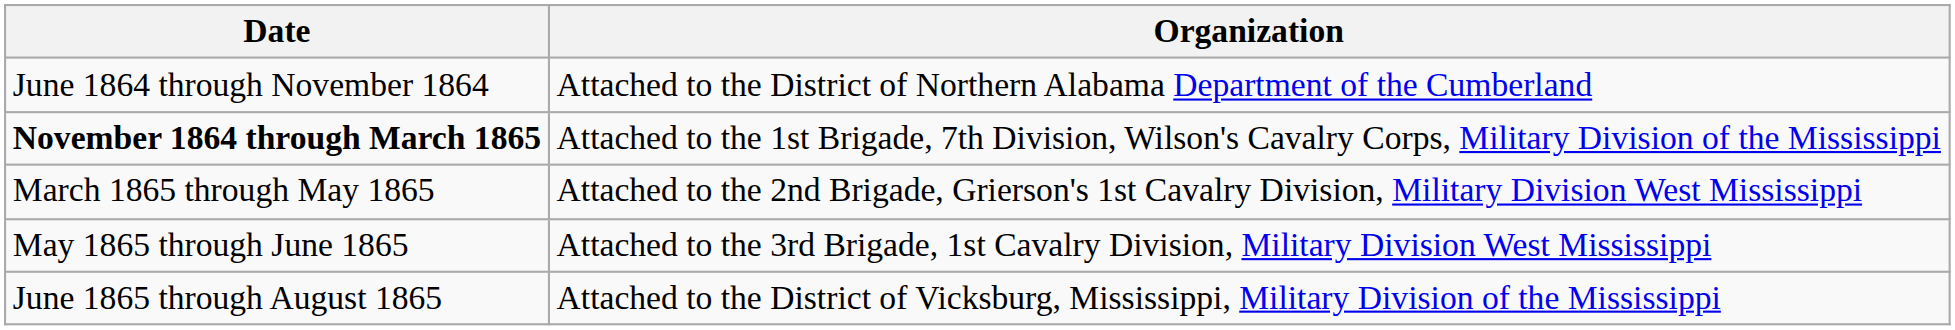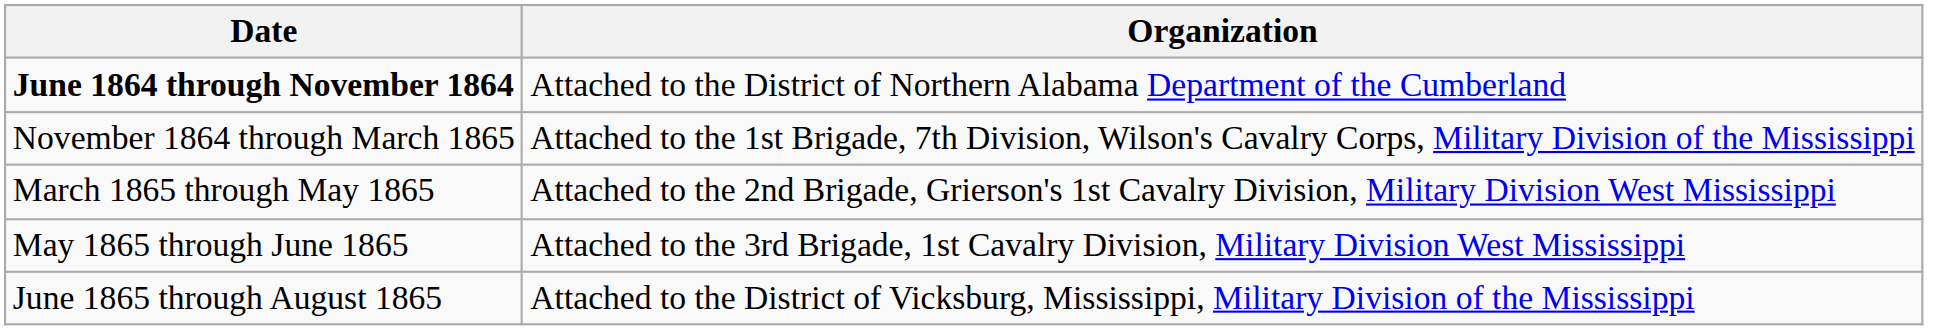(251, 84) normal -> (263, 84) bold
(277, 137) bold -> (264, 137) normal
